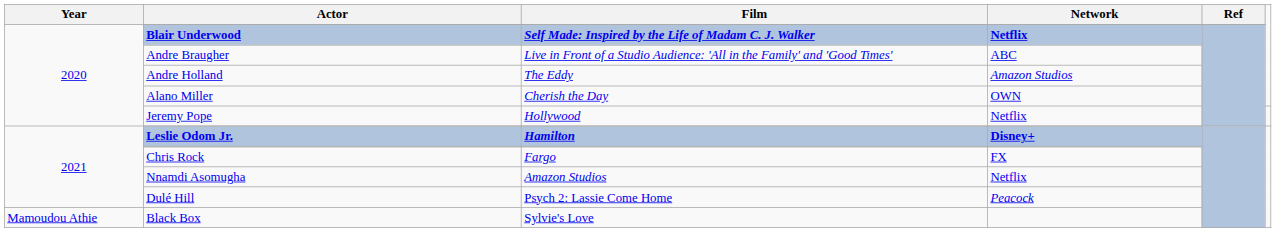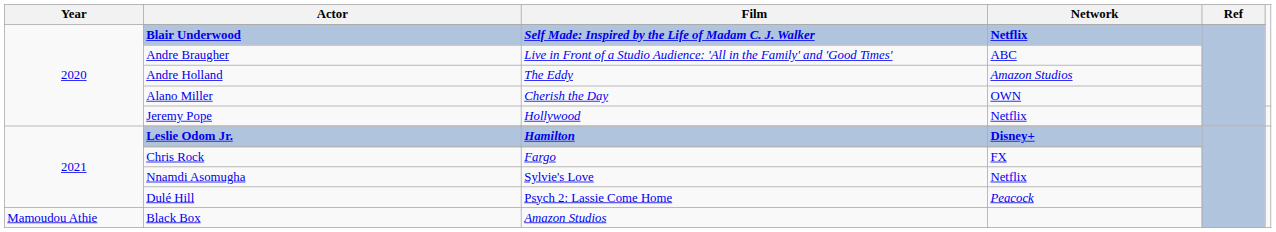(565, 177) Amazon Studios -> (559, 177) Sylvie's Love
(559, 217) Sylvie's Love -> (565, 217) Amazon Studios
